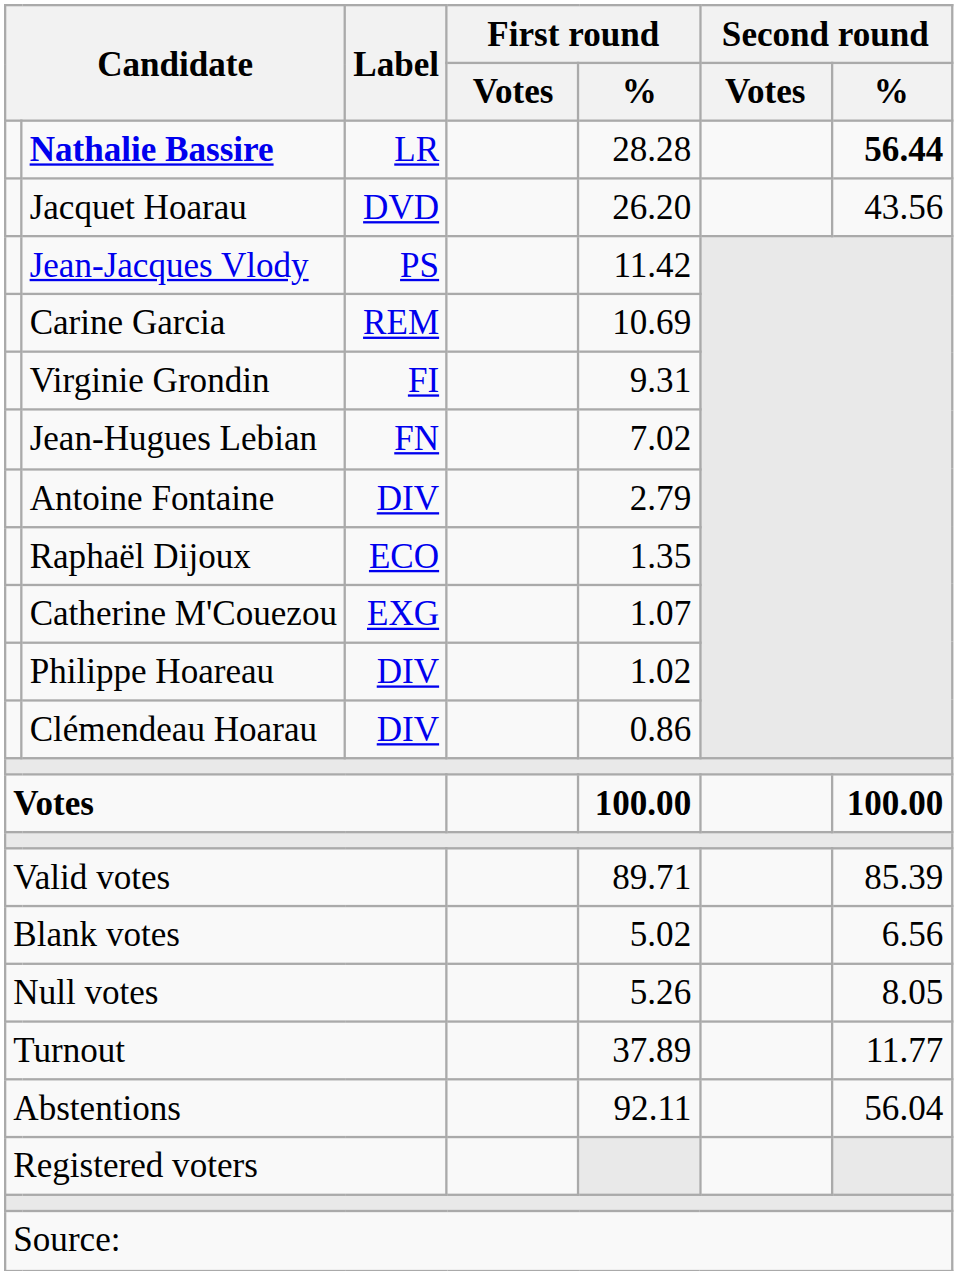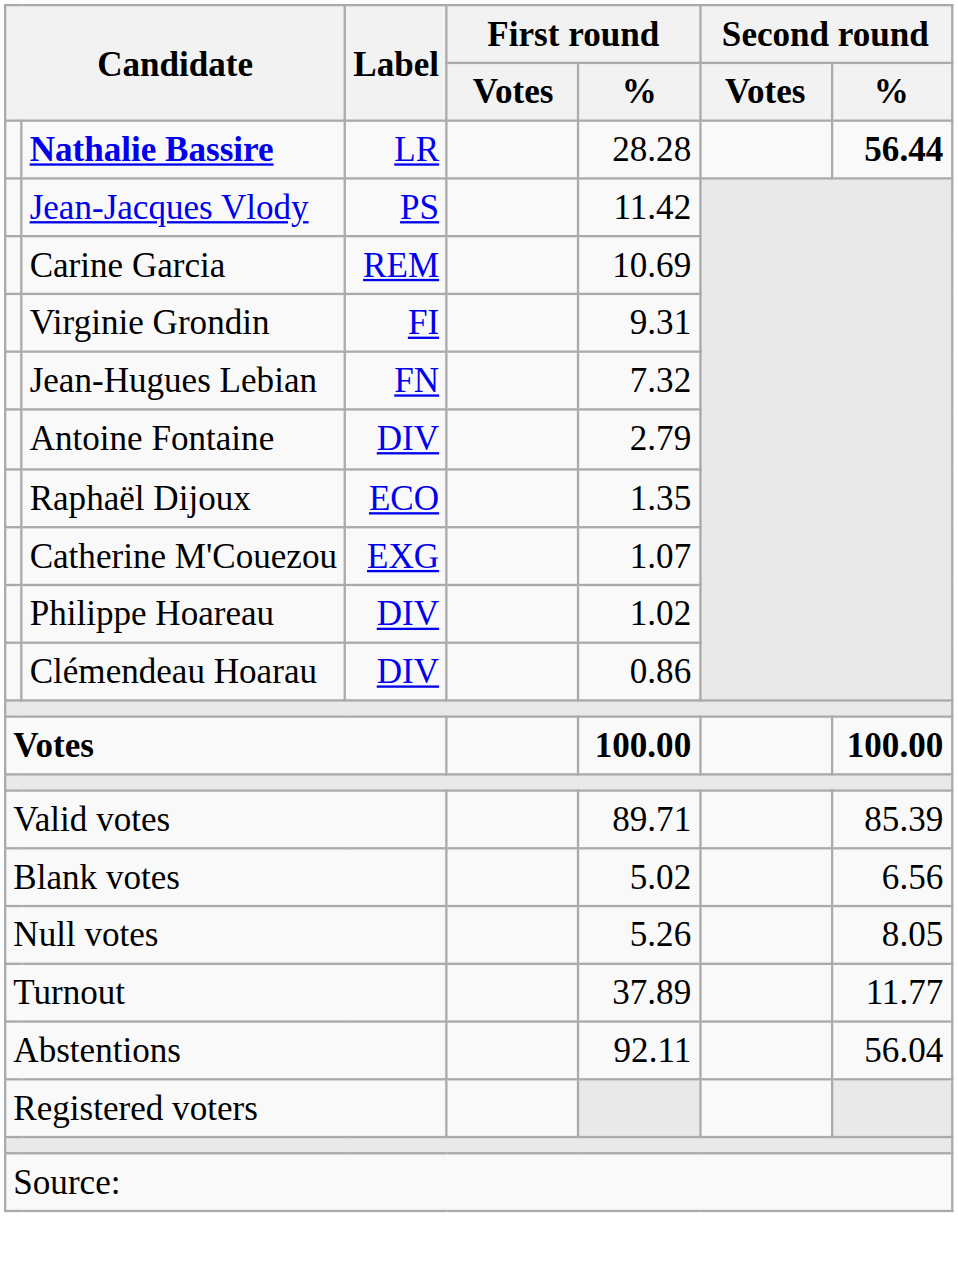- row: (138, 207)
(660, 438) 7.02 -> (660, 381) 7.32
